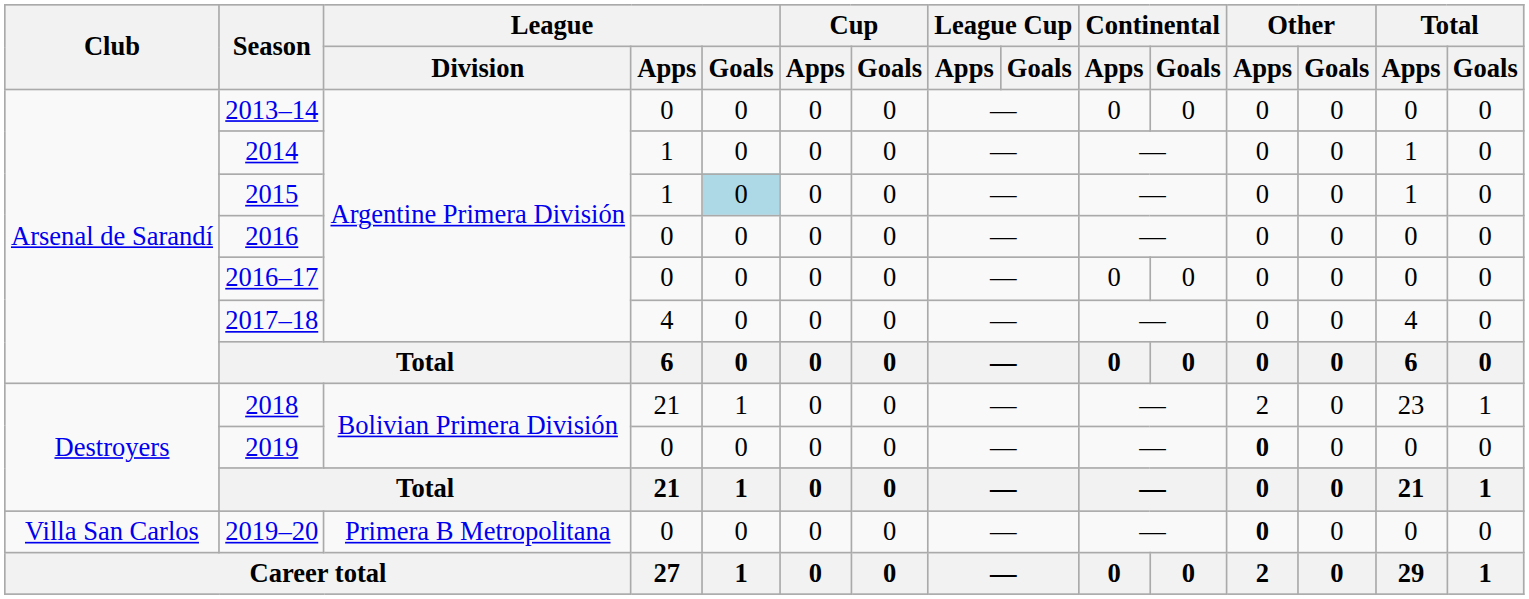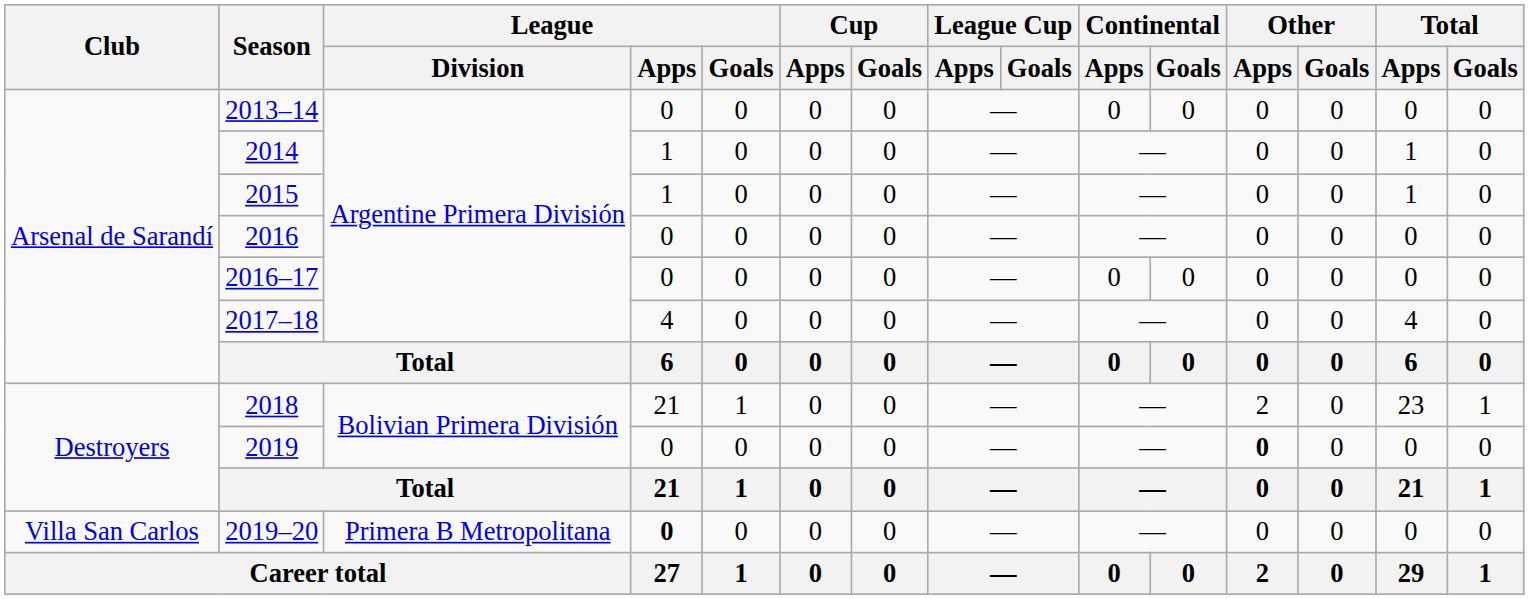(741, 194) lightblue background -> (741, 194) no background
(667, 531) normal -> (667, 531) bold
(1263, 531) bold -> (1263, 531) normal
